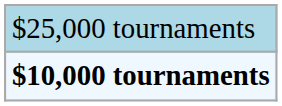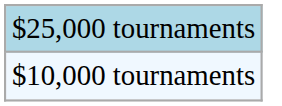(141, 75) bold -> (134, 75) normal
